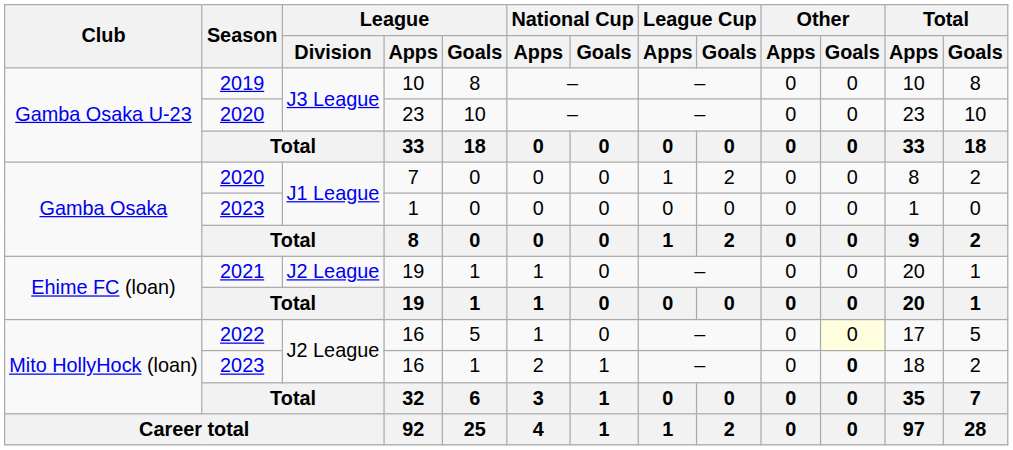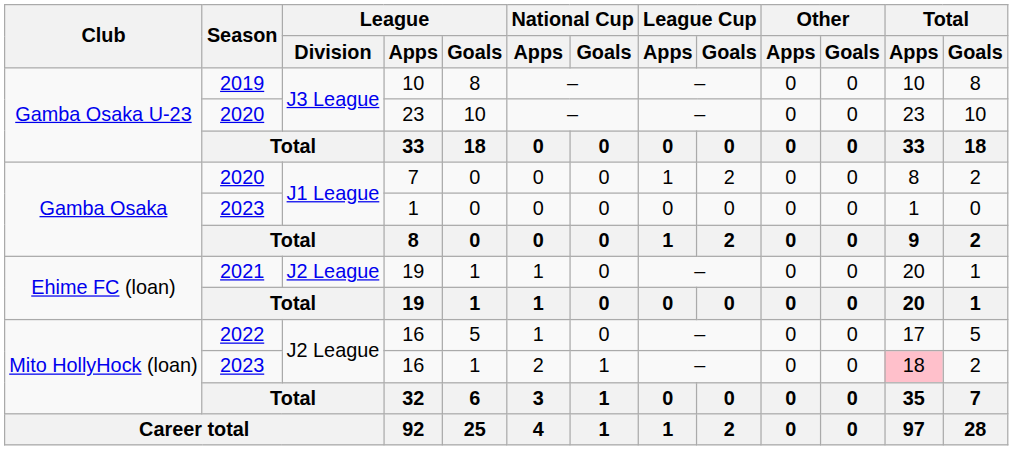(852, 334) lightyellow background -> (852, 334) no background
(852, 366) bold -> (852, 366) normal
(914, 366) no background -> (914, 366) pink background
